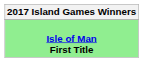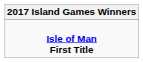(72, 44) lightgreen background -> (72, 44) no background
